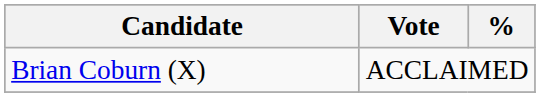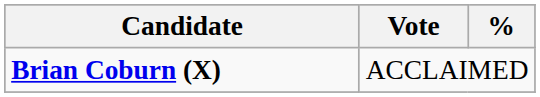(108, 69) normal -> (116, 69) bold
